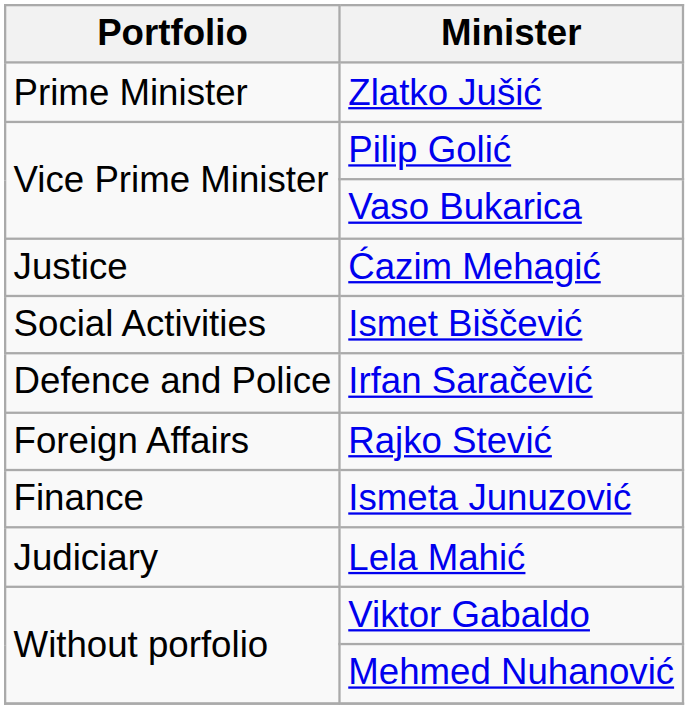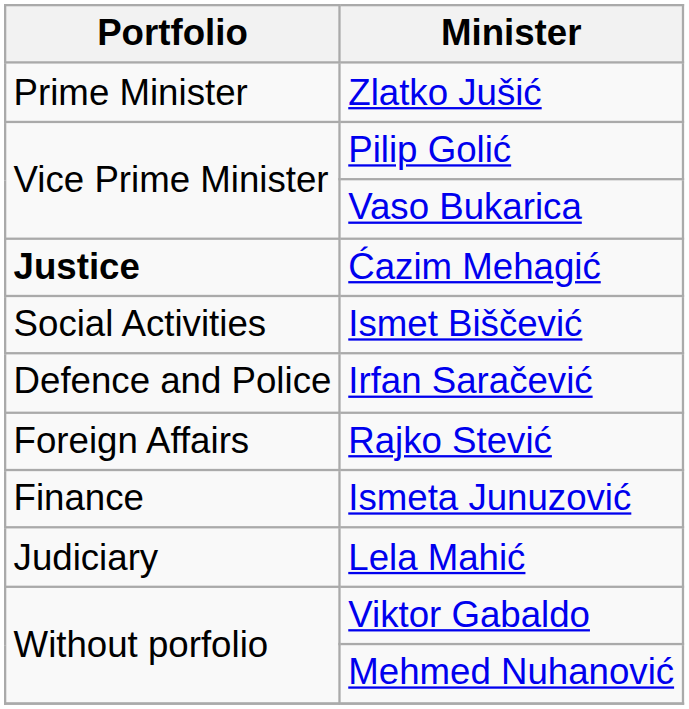(71, 265) normal -> (77, 265) bold
